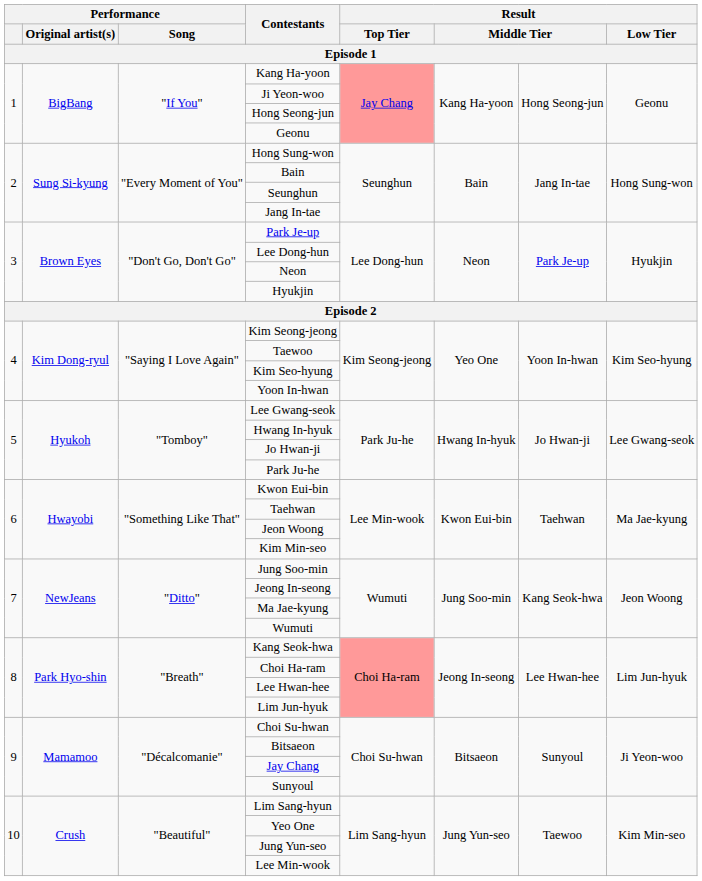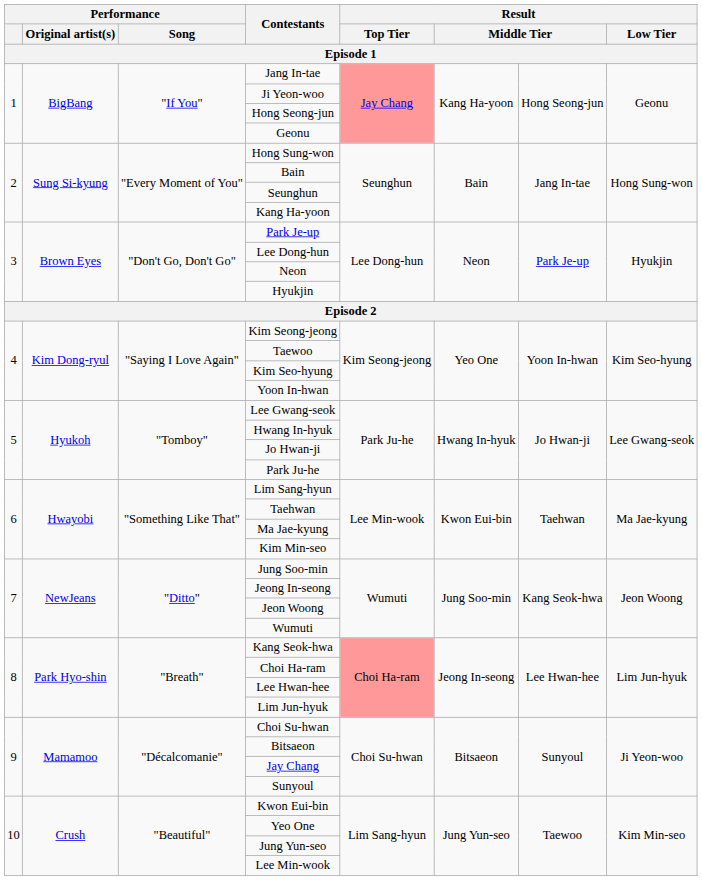(293, 73) Kang Ha-yoon -> (293, 73) Jang In-tae
(293, 212) Jang In-tae -> (293, 212) Kang Ha-yoon
(293, 489) Kwon Eui-bin -> (293, 489) Lim Sang-hyun
(293, 529) Jeon Woong -> (293, 529) Ma Jae-kyung
(293, 608) Ma Jae-kyung -> (293, 608) Jeon Woong
(293, 806) Lim Sang-hyun -> (293, 806) Kwon Eui-bin
